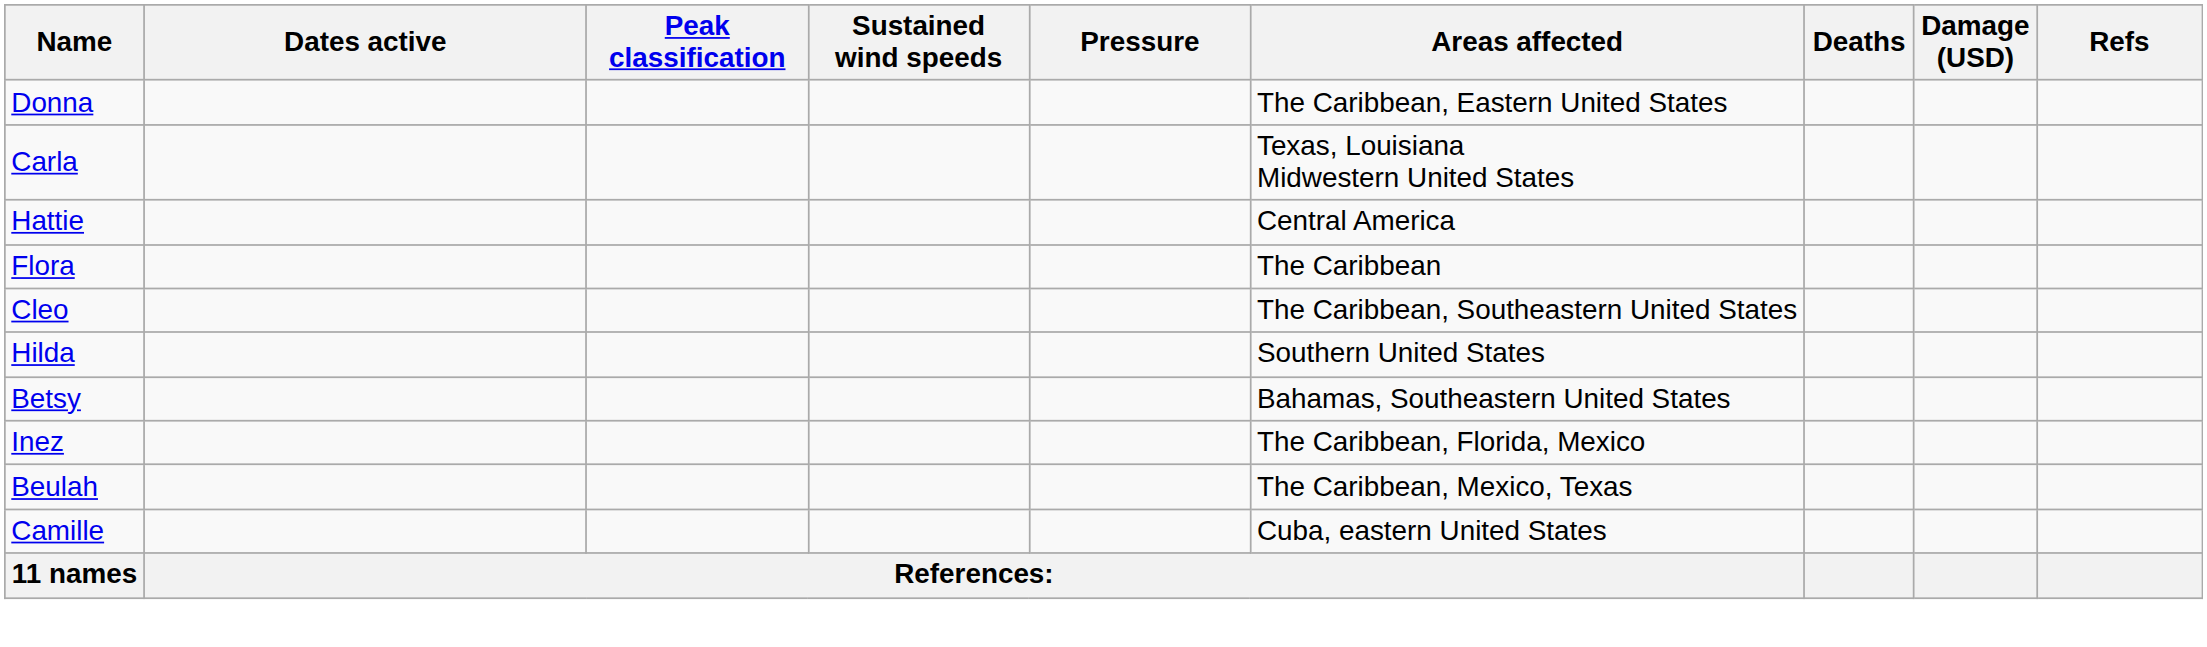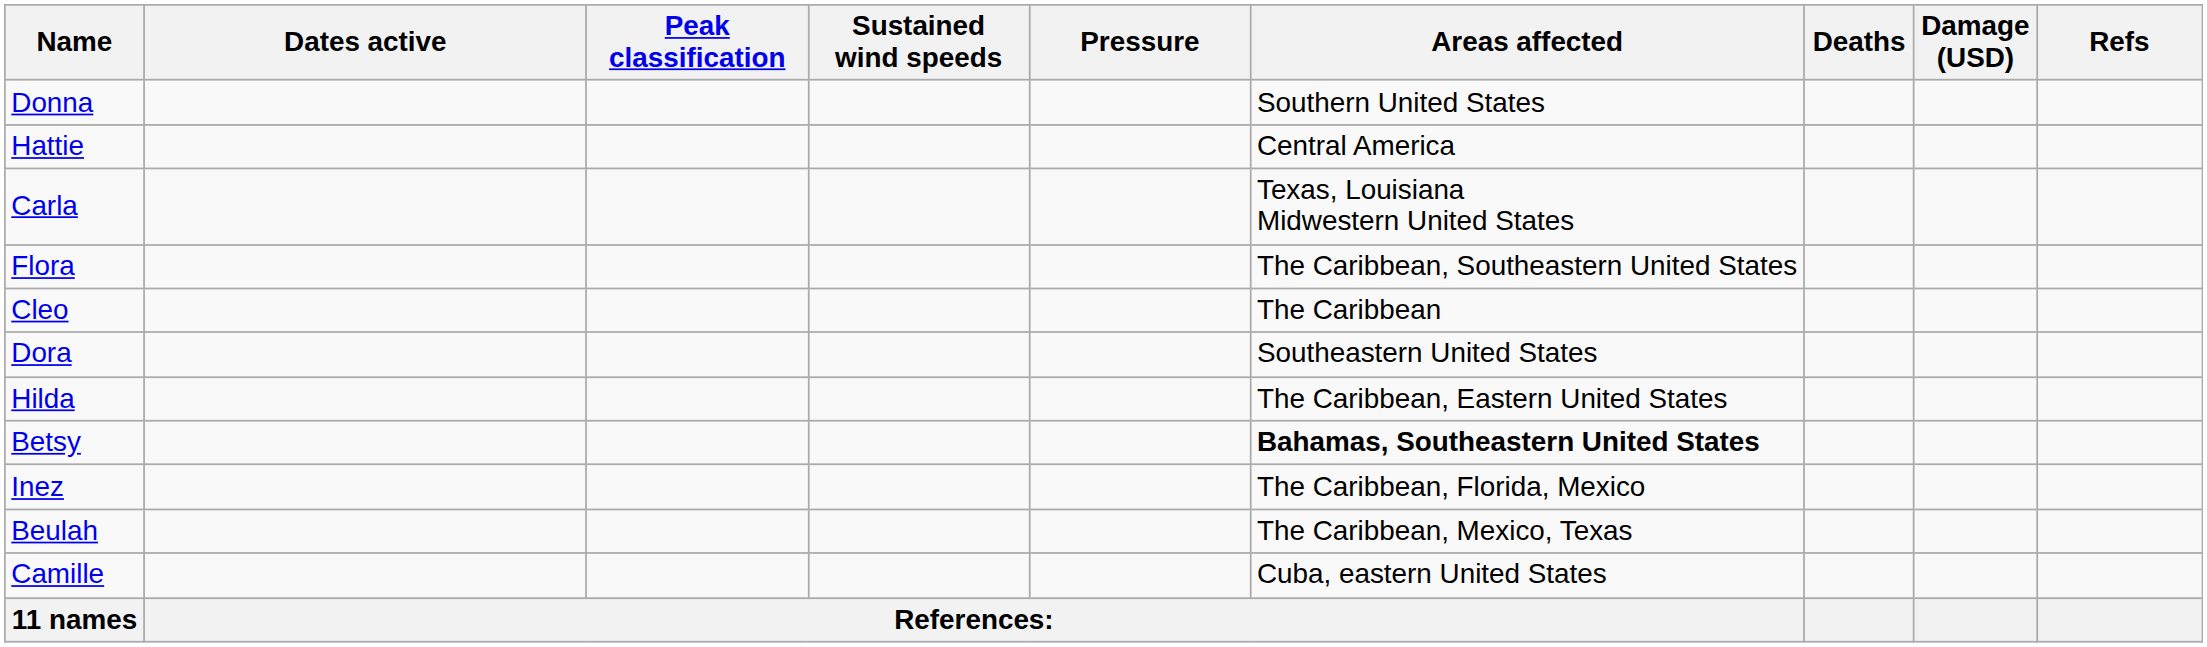(1492, 102) The Caribbean, Eastern United States -> (1401, 102) Southern United States
rows swapped: (45, 161) <-> (48, 221)
(1349, 265) The Caribbean -> (1527, 265) The Caribbean, Southeastern United States
(1527, 309) The Caribbean, Southeastern United States -> (1349, 309) The Caribbean
+ row: (41, 354)
(1401, 354) Southern United States -> (1492, 398) The Caribbean, Eastern United States
(1494, 398) normal -> (1508, 442) bold
